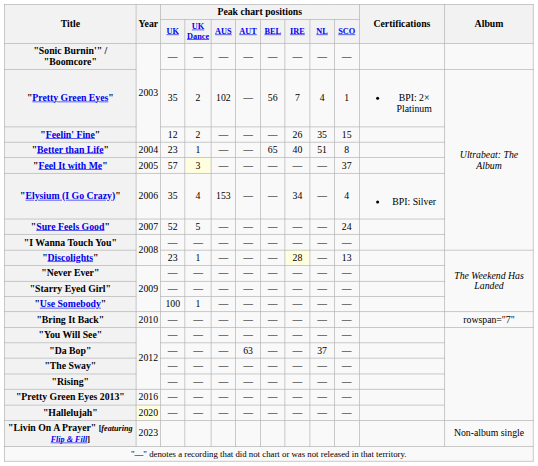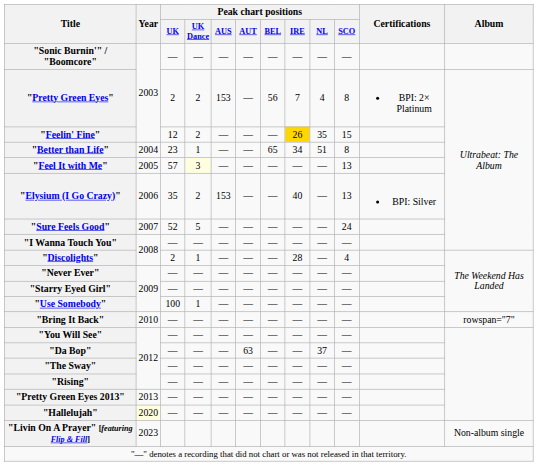(173, 98) 35 -> (173, 98) 2
(223, 98) 102 -> (223, 98) 153
(347, 98) 1 -> (347, 98) 8
(297, 134) no background -> (297, 134) gold background
(297, 150) 40 -> (297, 150) 34
(347, 165) 37 -> (347, 165) 13
(198, 196) 4 -> (198, 196) 2
(297, 196) 34 -> (297, 196) 40
(347, 196) 4 -> (347, 196) 13
(173, 257) 23 -> (173, 257) 2
(297, 257) lightyellow background -> (297, 257) no background
(347, 257) 13 -> (347, 257) 4
(148, 397) 2016 -> (148, 397) 2013
